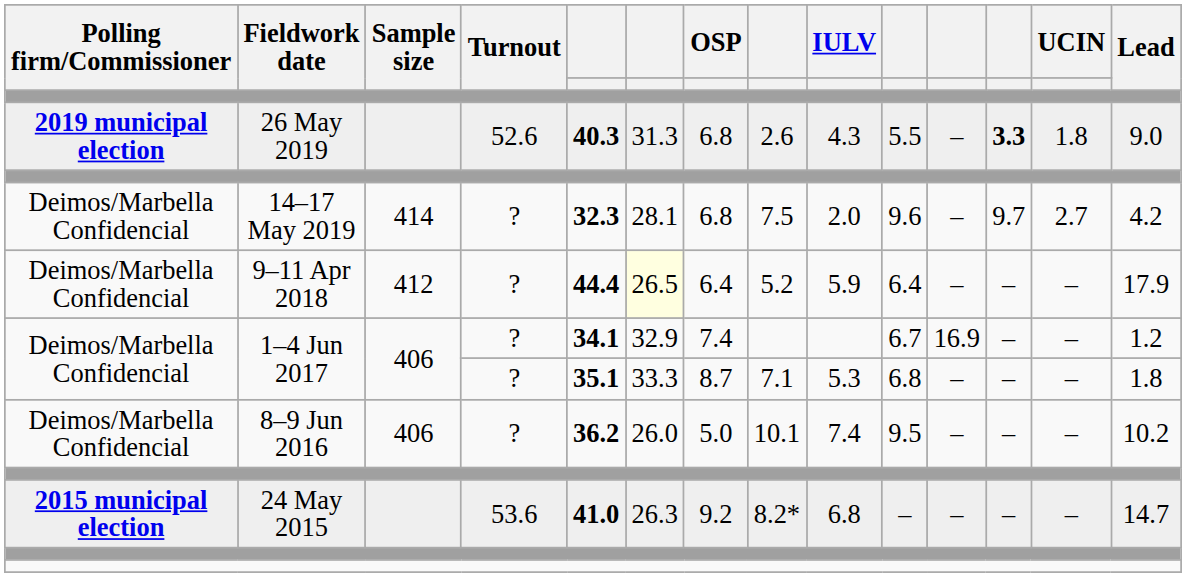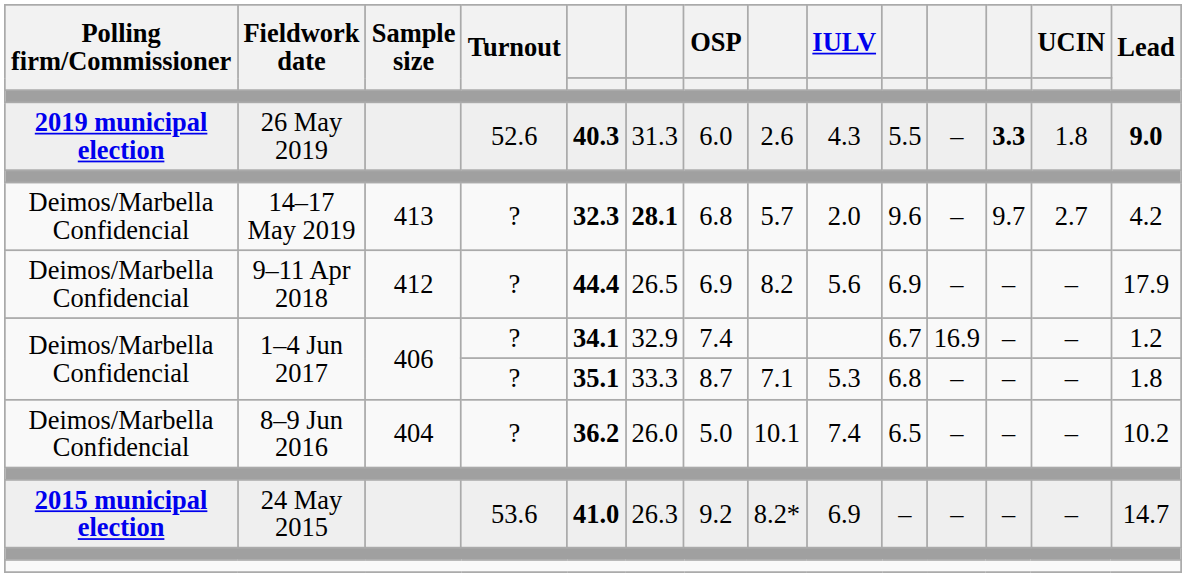(716, 136) 6.8 -> (716, 136) 6.0
(1146, 136) normal -> (1146, 136) bold
(414, 216) 414 -> (414, 216) 413
(655, 216) normal -> (655, 216) bold
(777, 216) 7.5 -> (777, 216) 5.7
(655, 284) lightyellow background -> (655, 284) no background
(716, 284) 6.4 -> (716, 284) 6.9
(777, 284) 5.2 -> (777, 284) 8.2
(844, 284) 5.9 -> (844, 284) 5.6
(905, 284) 6.4 -> (905, 284) 6.9
(414, 432) 406 -> (414, 432) 404
(905, 432) 9.5 -> (905, 432) 6.5
(844, 513) 6.8 -> (844, 513) 6.9
